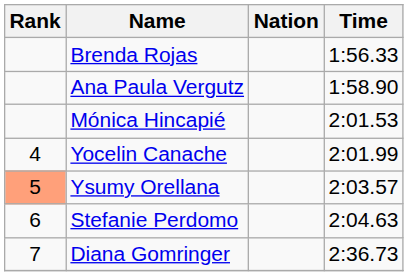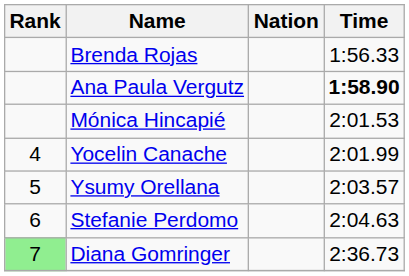(364, 87) normal -> (364, 87) bold
(35, 187) lightsalmon background -> (35, 187) no background
(35, 253) no background -> (35, 253) lightgreen background
